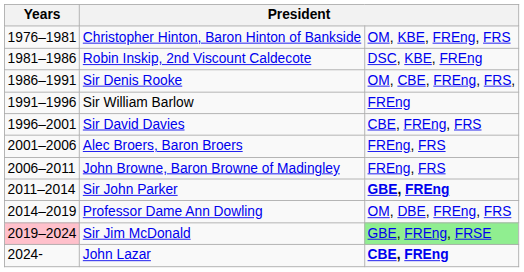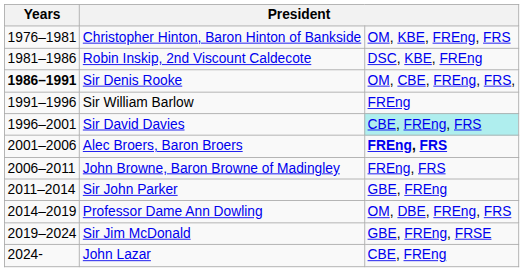(42, 80) normal -> (42, 80) bold
(425, 124) no background -> (425, 124) paleturquoise background
(407, 146) normal -> (407, 146) bold
(408, 189) bold -> (407, 189) normal
(42, 233) pink background -> (42, 233) no background
(430, 233) lightgreen background -> (430, 233) no background
(408, 255) bold -> (407, 255) normal
